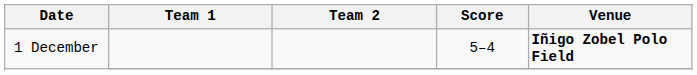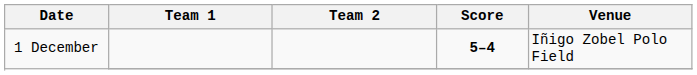(482, 48) normal -> (482, 48) bold
(599, 48) bold -> (599, 48) normal
